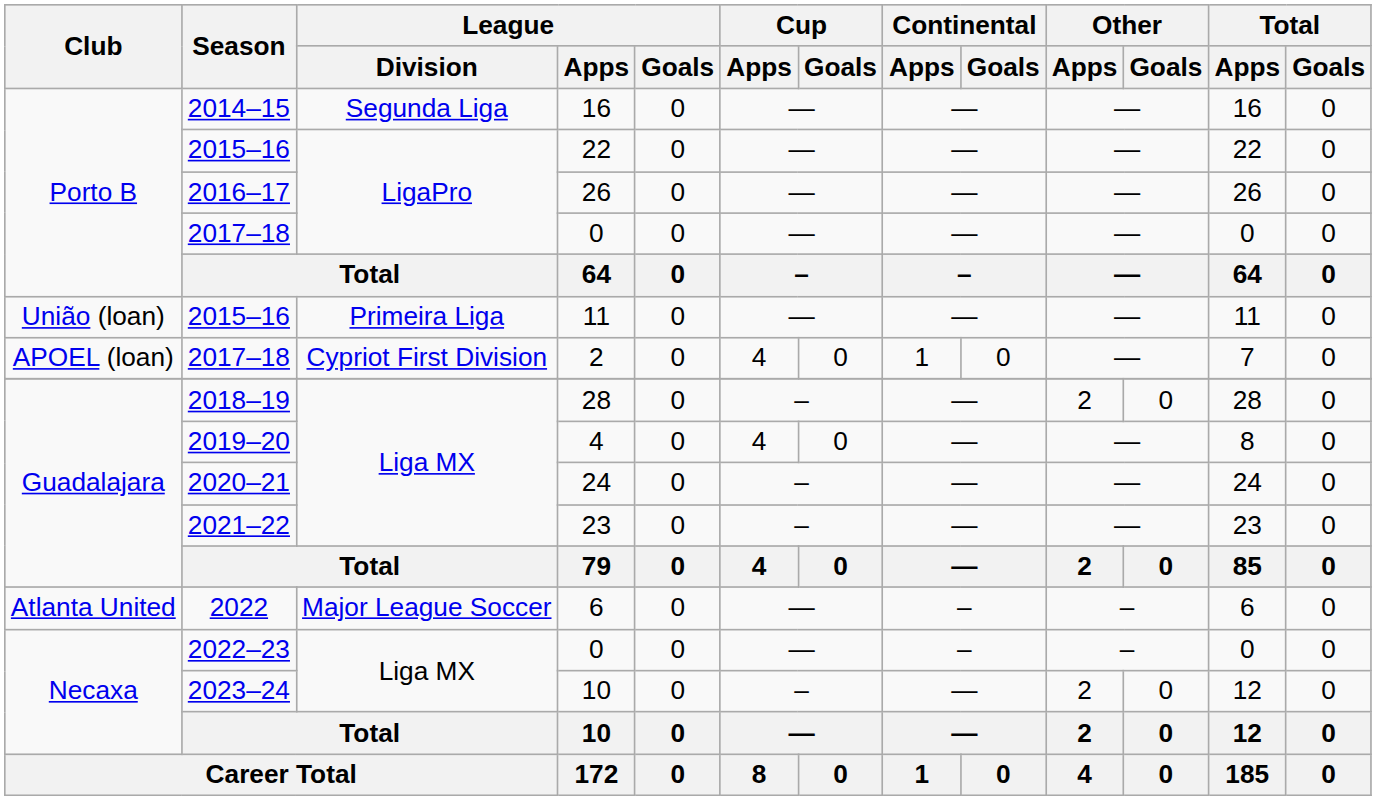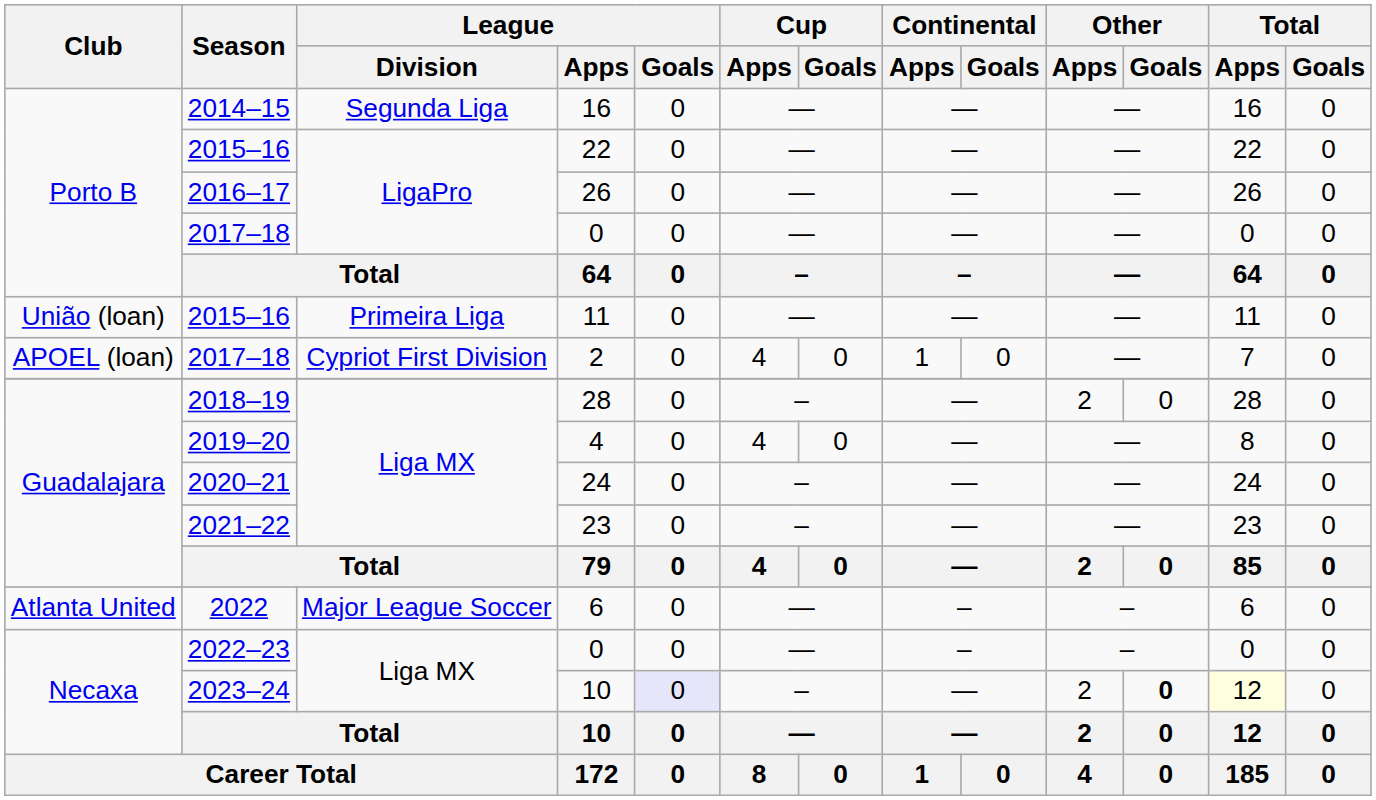(678, 691) no background -> (678, 691) lavender background
(1166, 691) normal -> (1166, 691) bold
(1247, 691) no background -> (1247, 691) lightyellow background
